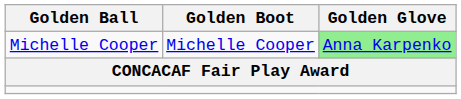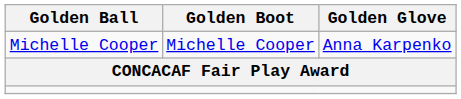(387, 45) lightgreen background -> (387, 45) no background
